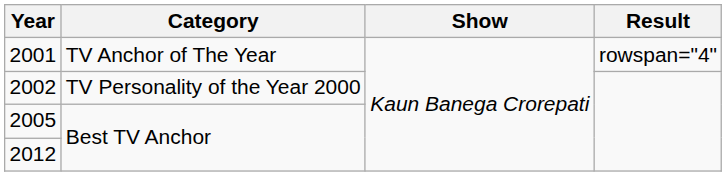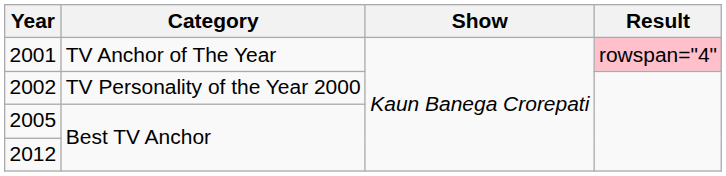(658, 54) no background -> (658, 54) pink background
